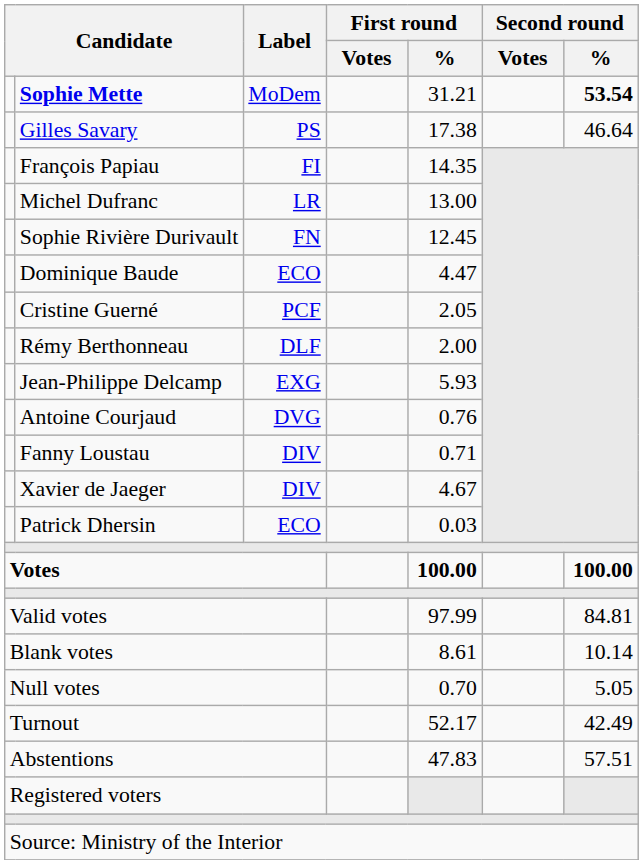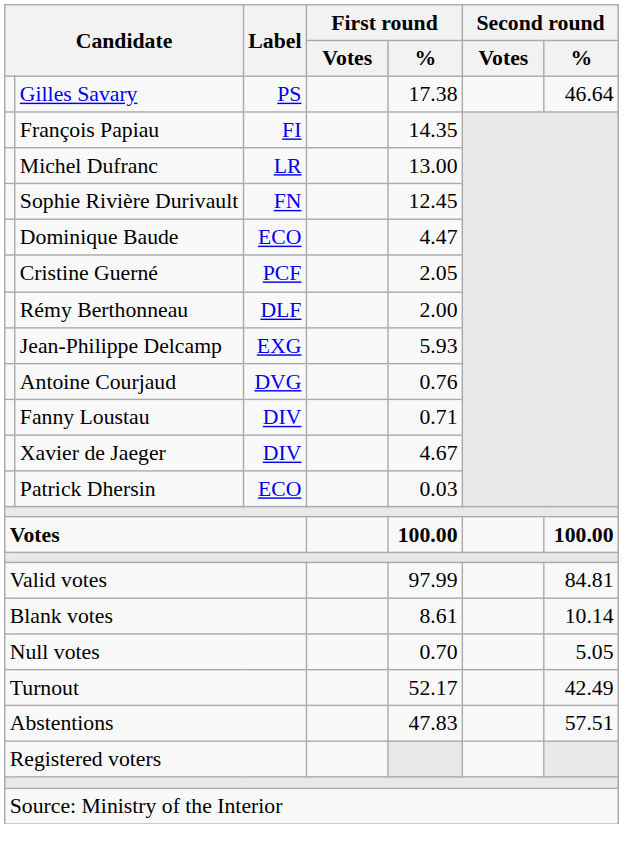- row: (81, 94)
